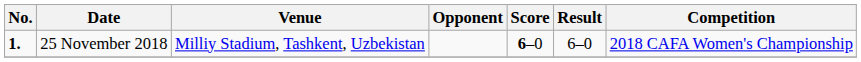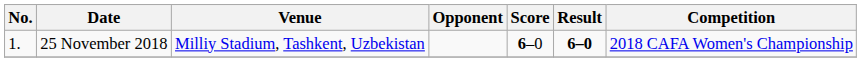(14, 43) bold -> (14, 43) normal
(580, 43) normal -> (580, 43) bold
